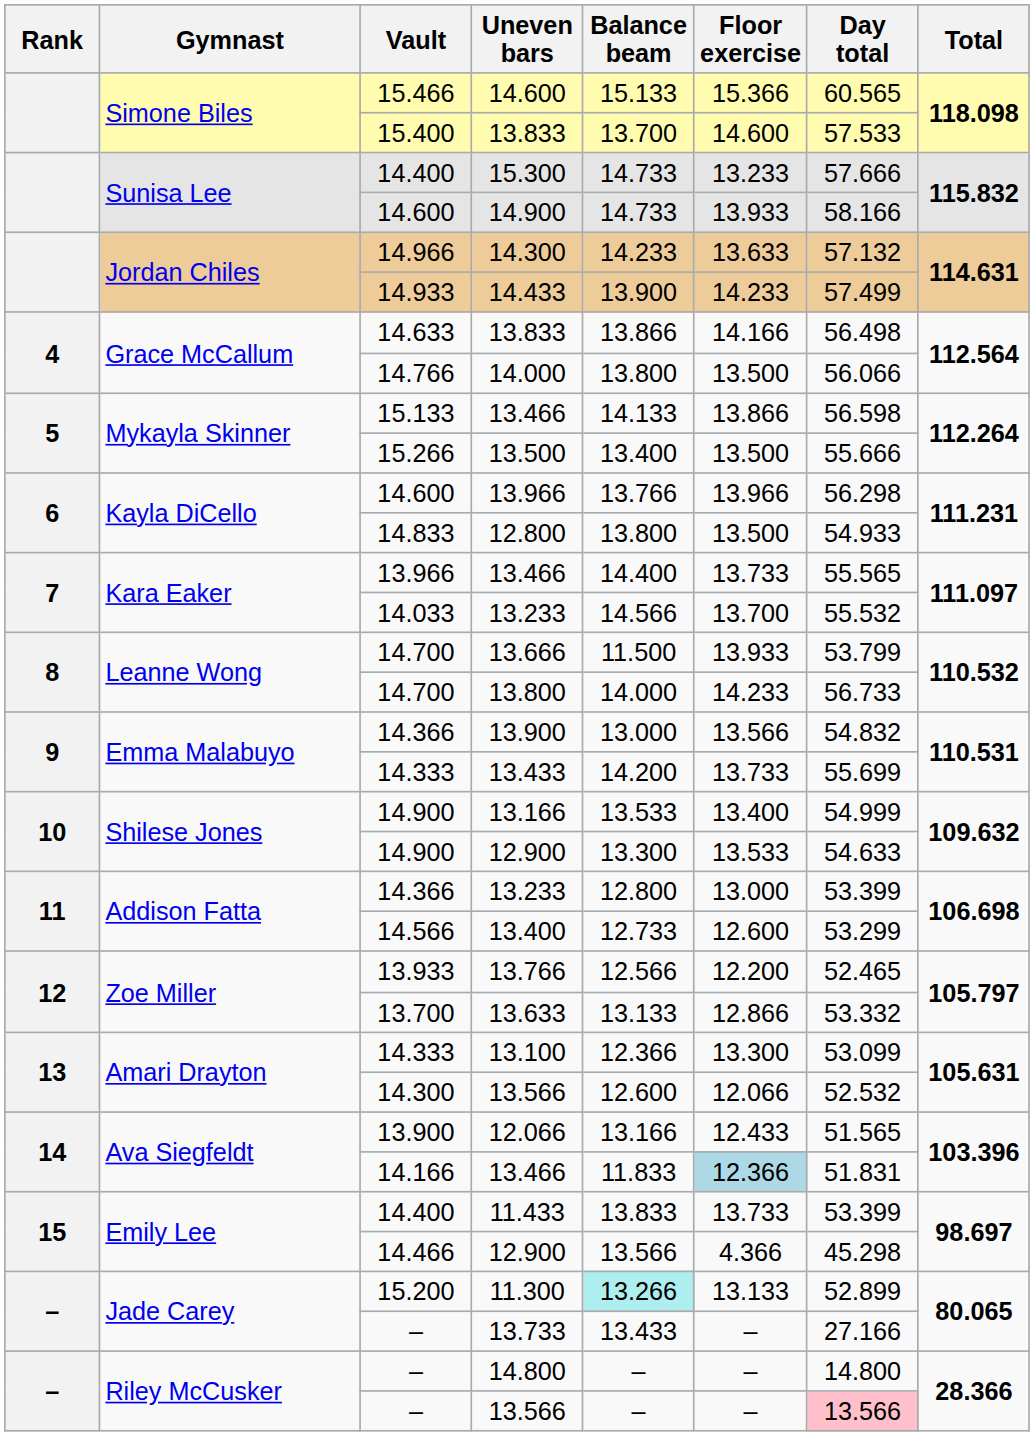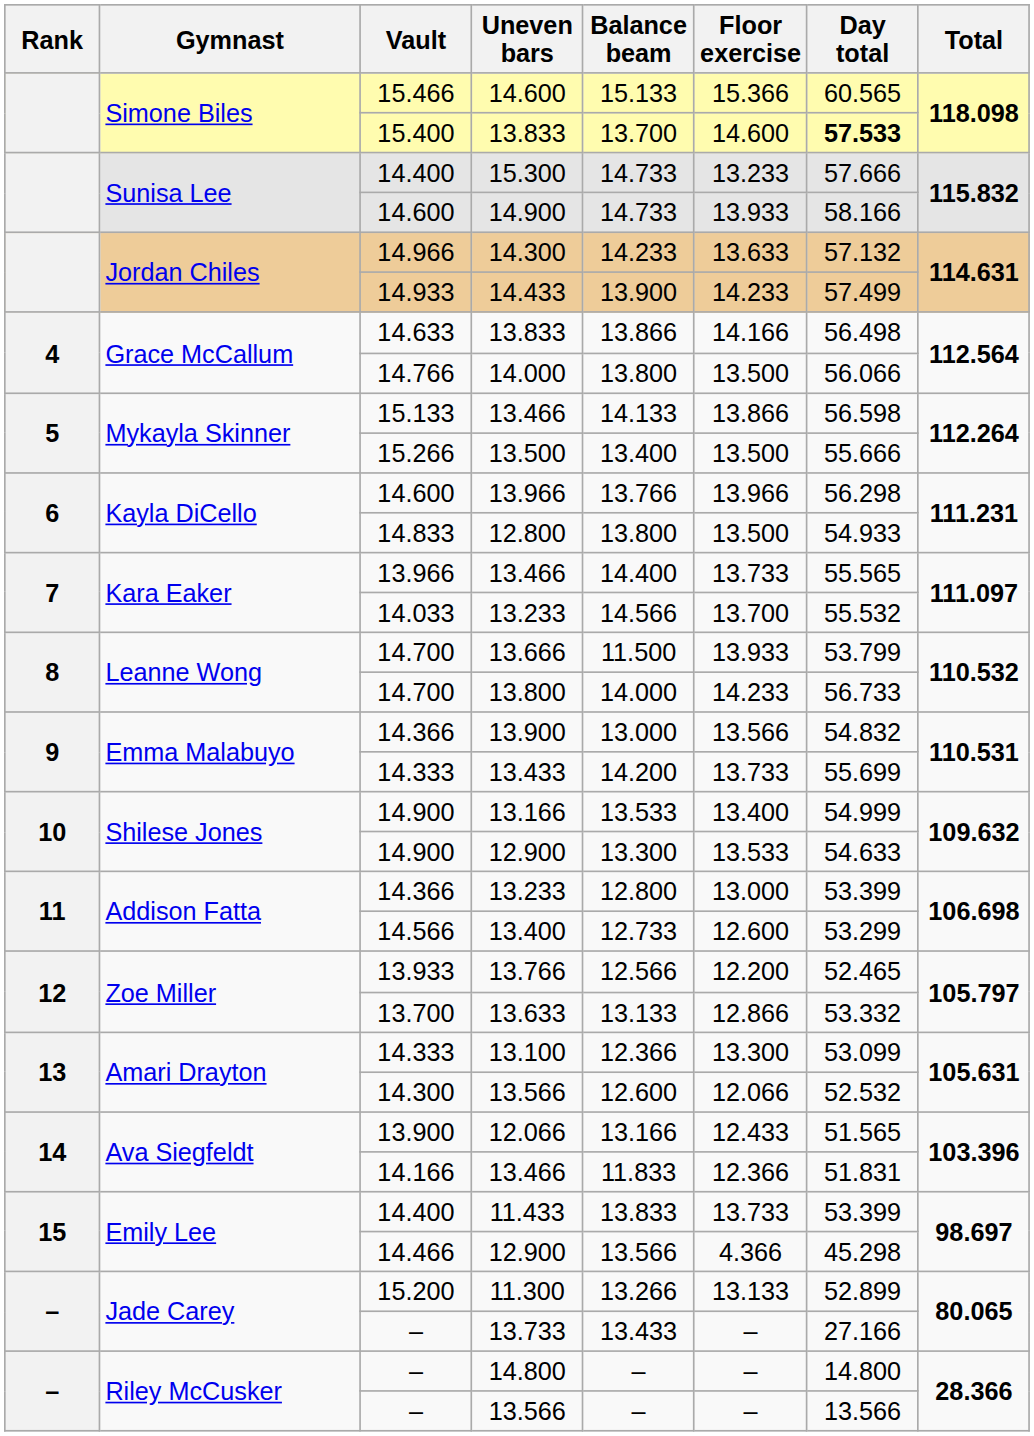(863, 133) normal -> (863, 133) bold
(751, 1172) lightblue background -> (751, 1172) no background
(639, 1291) paleturquoise background -> (639, 1291) no background
(863, 1411) pink background -> (863, 1411) no background
